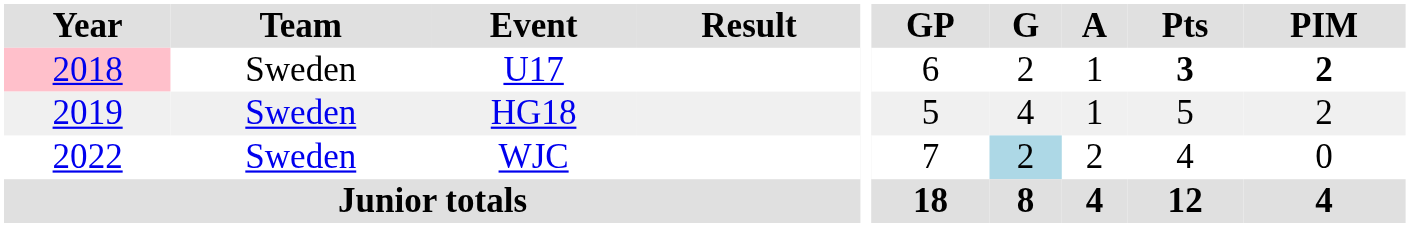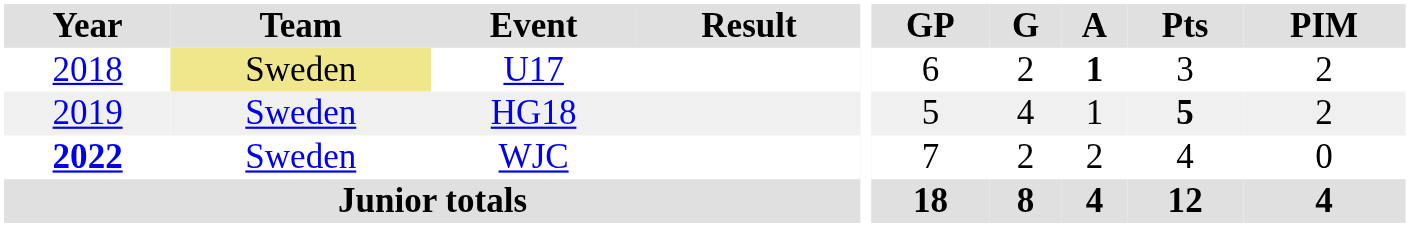(88, 69) pink background -> (88, 69) no background
(301, 69) no background -> (301, 69) khaki background
(1094, 69) normal -> (1094, 69) bold
(1185, 69) bold -> (1185, 69) normal
(1324, 69) bold -> (1324, 69) normal
(1185, 112) normal -> (1185, 112) bold
(88, 156) normal -> (88, 156) bold
(1026, 156) lightblue background -> (1026, 156) no background
